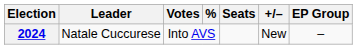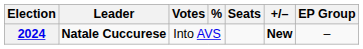(111, 34) normal -> (114, 34) bold
(274, 34) normal -> (280, 34) bold
